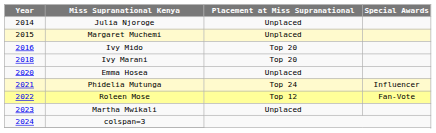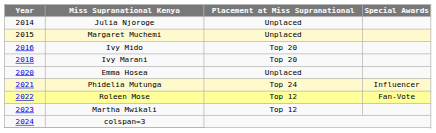(283, 110) Unplaced -> (283, 110) Top 12
